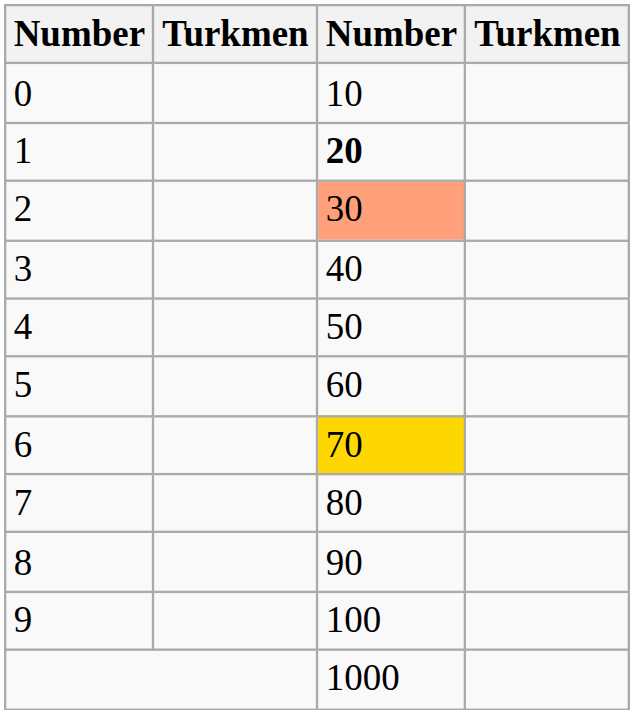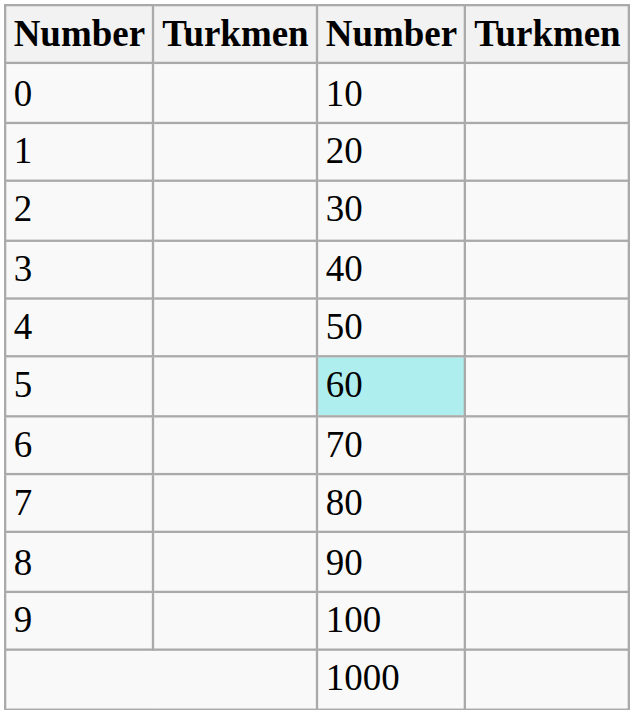(344, 151) bold -> (344, 151) normal
(344, 209) lightsalmon background -> (344, 209) no background
(344, 385) no background -> (344, 385) paleturquoise background
(344, 444) gold background -> (344, 444) no background
